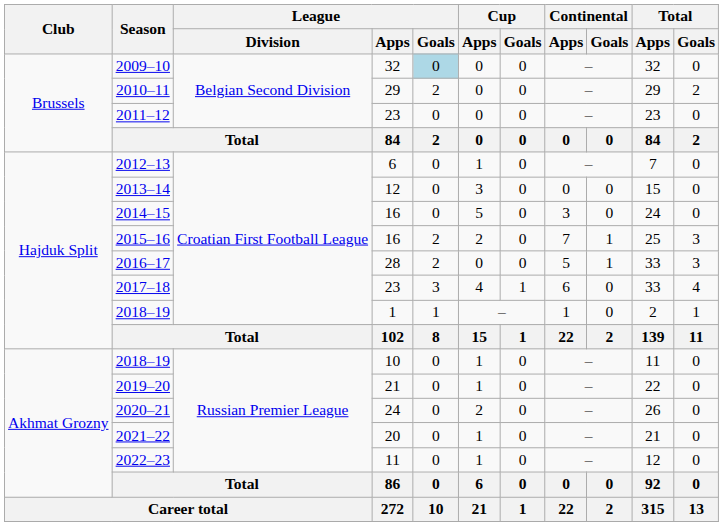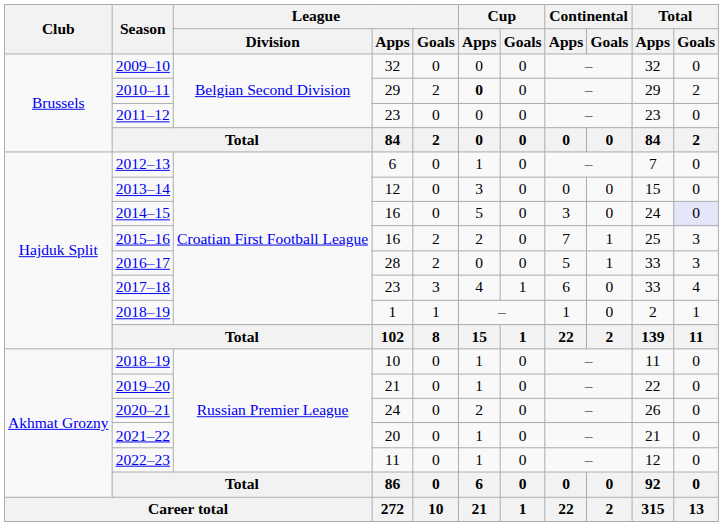(436, 66) lightblue background -> (436, 66) no background
(479, 90) normal -> (479, 90) bold
(696, 213) no background -> (696, 213) lavender background
